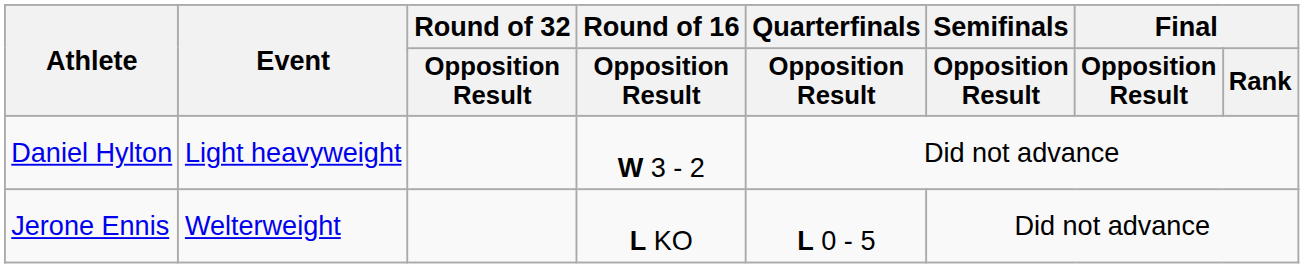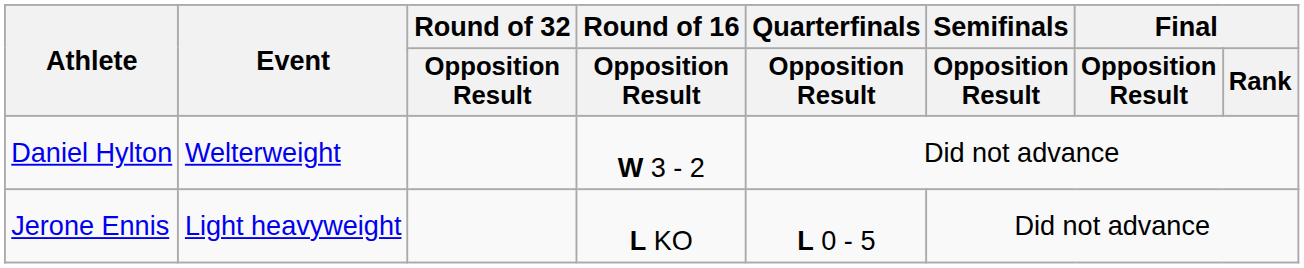(293, 153) Light heavyweight -> (263, 153) Welterweight
(263, 226) Welterweight -> (293, 226) Light heavyweight
